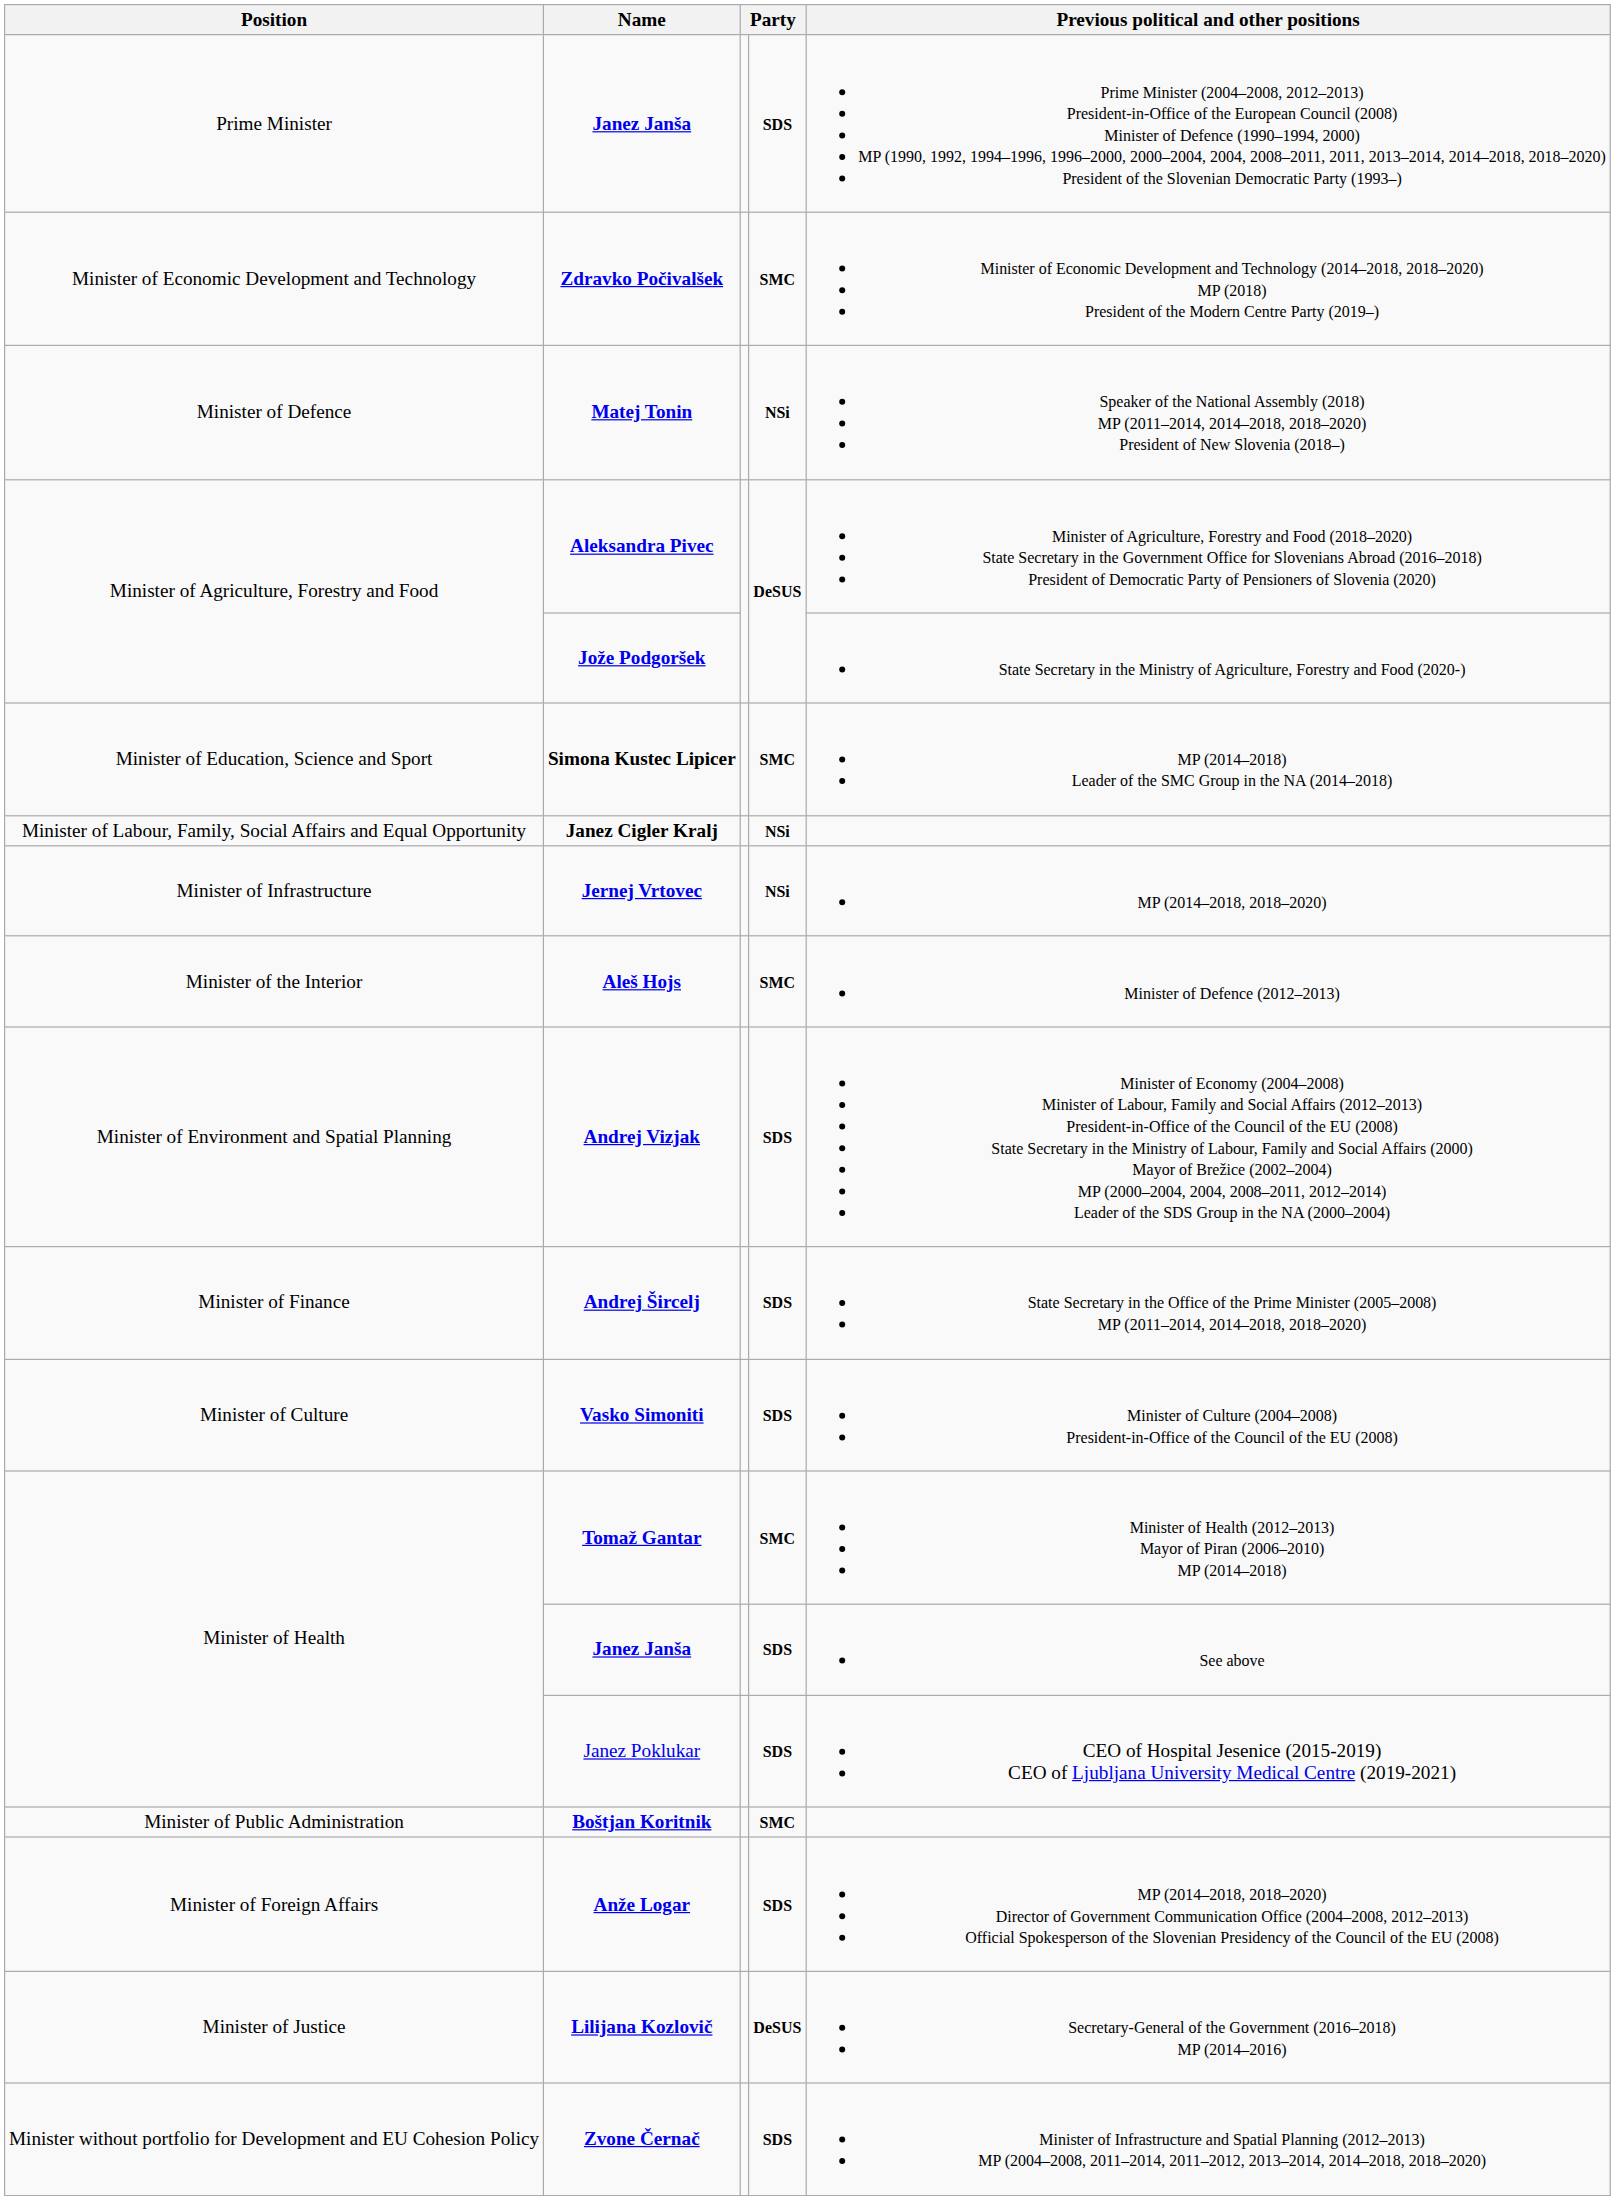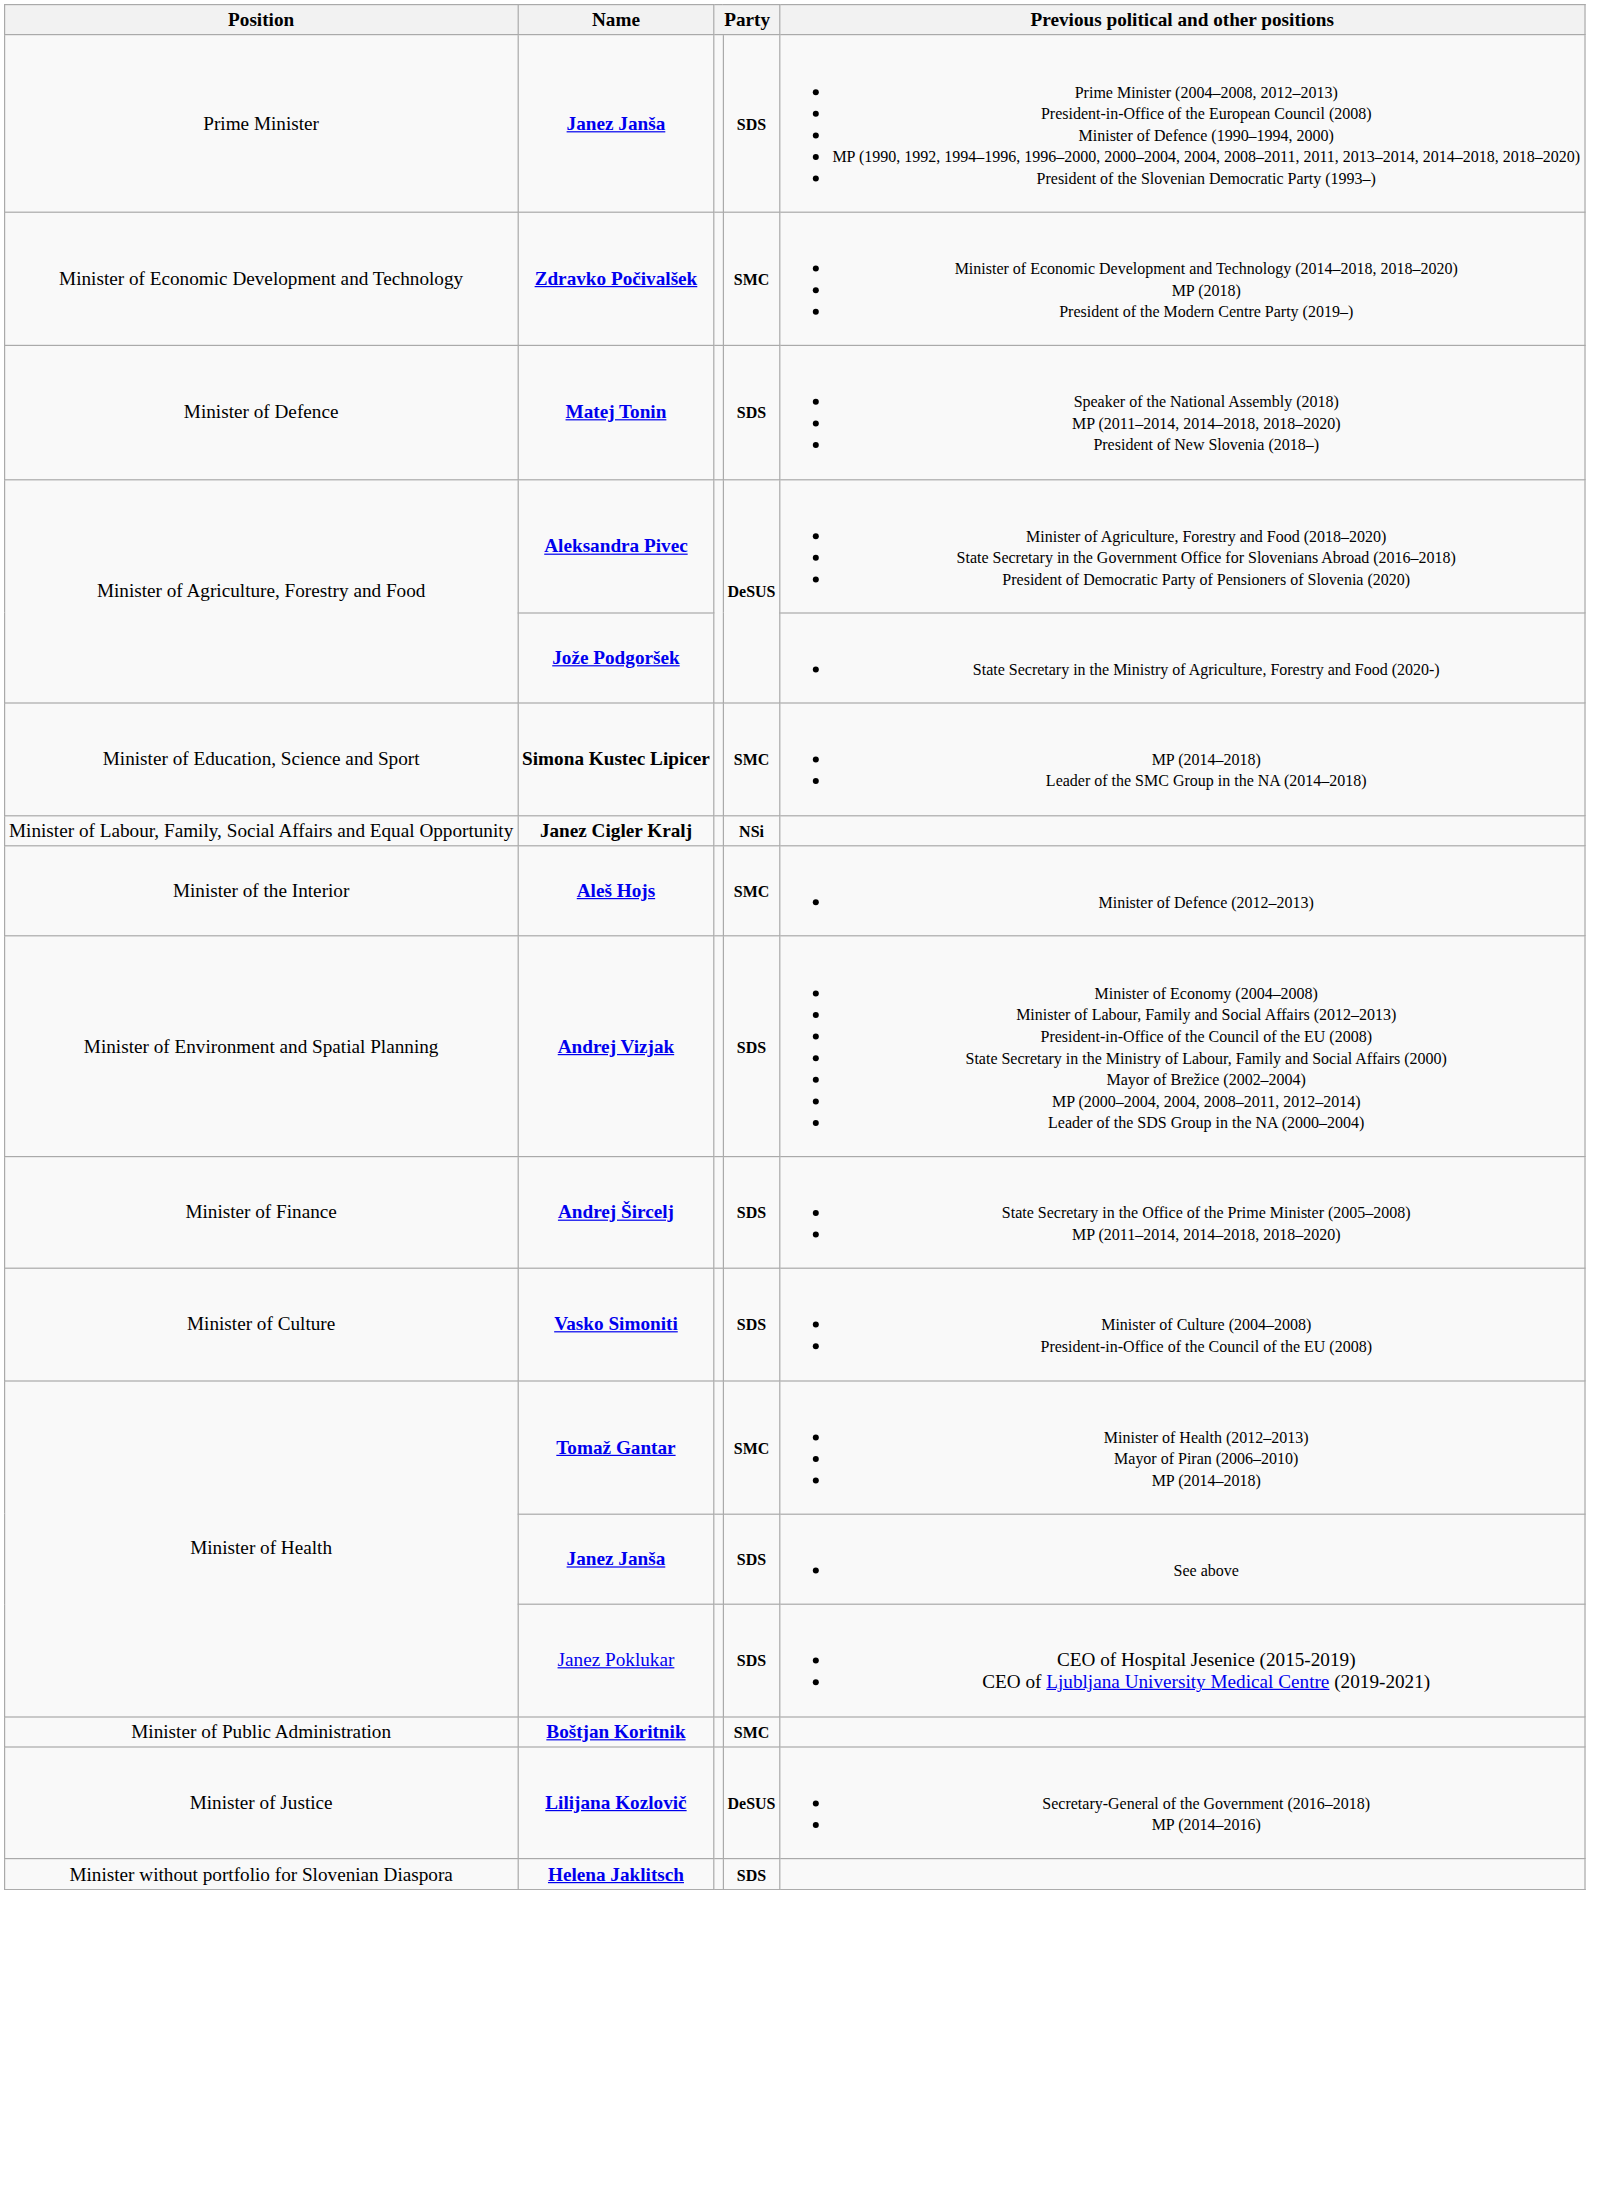(777, 412) NSi -> (752, 412) SDS
- row: (274, 890)
- row: (274, 1904)
- row: (274, 2139)
+ row: (261, 1874)
